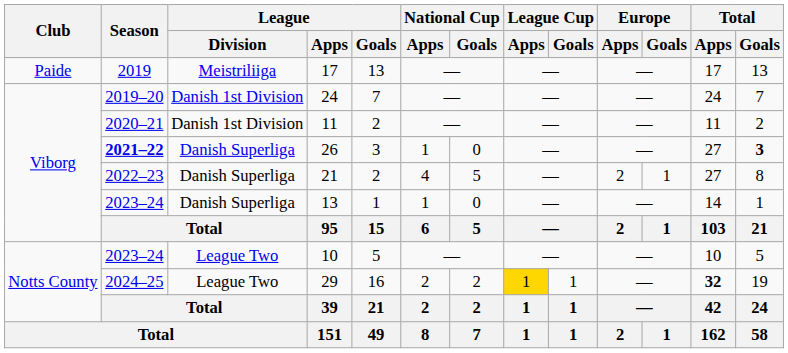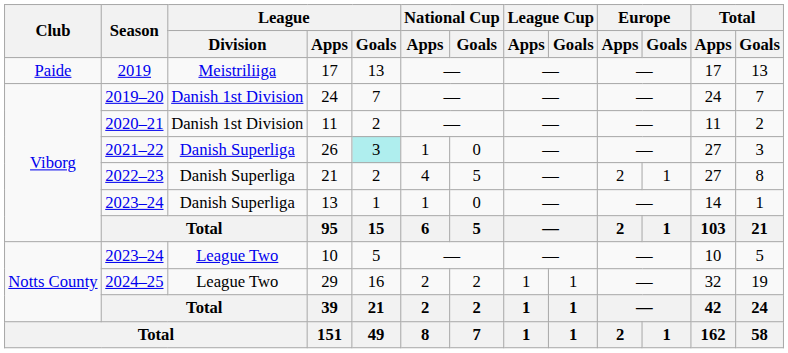(134, 149) bold -> (134, 149) normal
(376, 149) no background -> (376, 149) paleturquoise background
(760, 149) bold -> (760, 149) normal
(526, 281) gold background -> (526, 281) no background
(713, 281) bold -> (713, 281) normal
